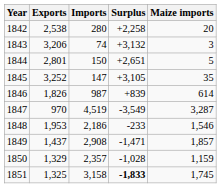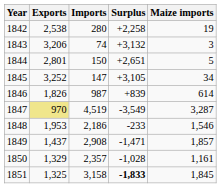(208, 28) 20 -> (208, 28) 19
(208, 77) 35 -> (208, 77) 34
(59, 110) no background -> (59, 110) khaki background
(202, 158) 1,159 -> (202, 158) 1,161
(202, 175) 1,745 -> (202, 175) 1,845
